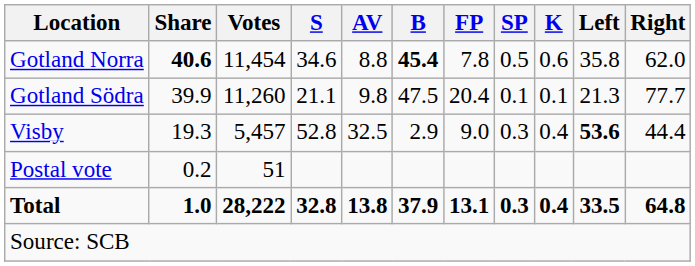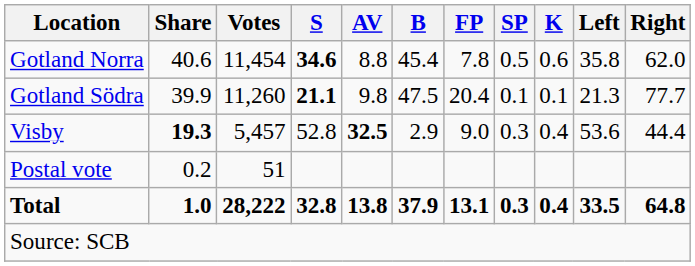(191, 59) bold -> (191, 59) normal
(316, 59) normal -> (316, 59) bold
(418, 59) bold -> (418, 59) normal
(316, 95) normal -> (316, 95) bold
(191, 132) normal -> (191, 132) bold
(367, 132) normal -> (367, 132) bold
(600, 132) bold -> (600, 132) normal
